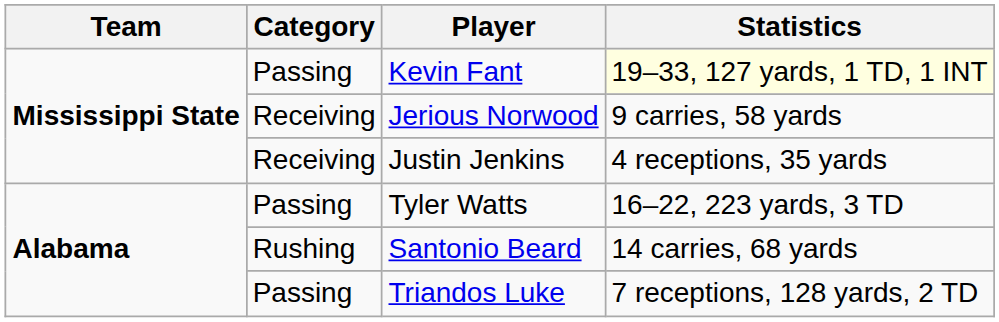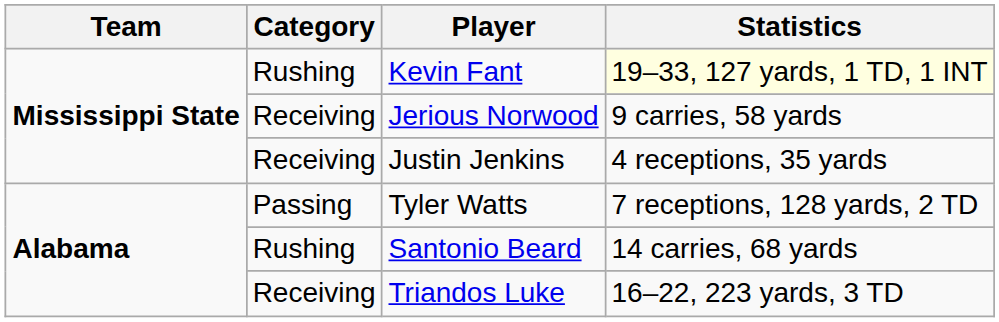(302, 71) Passing -> (304, 71) Rushing
(758, 204) 16–22, 223 yards, 3 TD -> (795, 204) 7 receptions, 128 yards, 2 TD
(302, 293) Passing -> (314, 293) Receiving
(795, 293) 7 receptions, 128 yards, 2 TD -> (758, 293) 16–22, 223 yards, 3 TD
